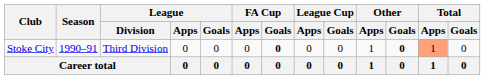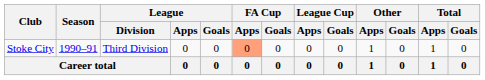(247, 48) no background -> (247, 48) lightsalmon background
(278, 48) bold -> (278, 48) normal
(402, 48) bold -> (402, 48) normal
(433, 48) lightsalmon background -> (433, 48) no background
